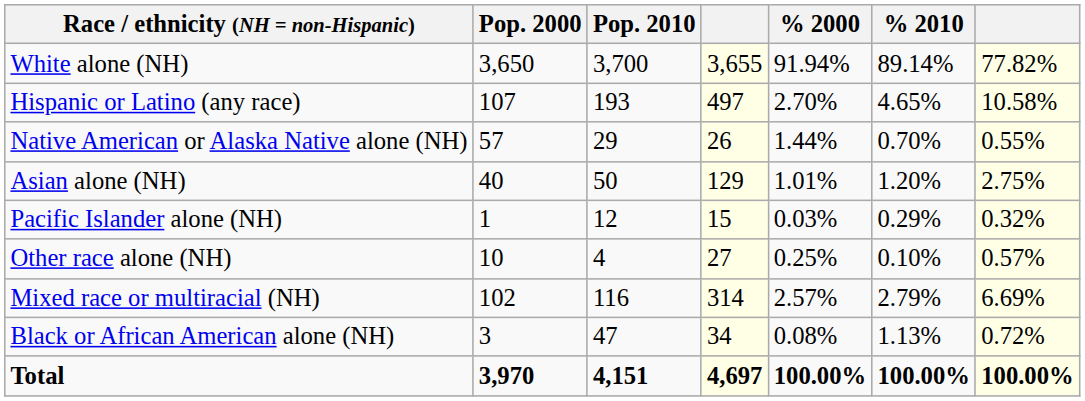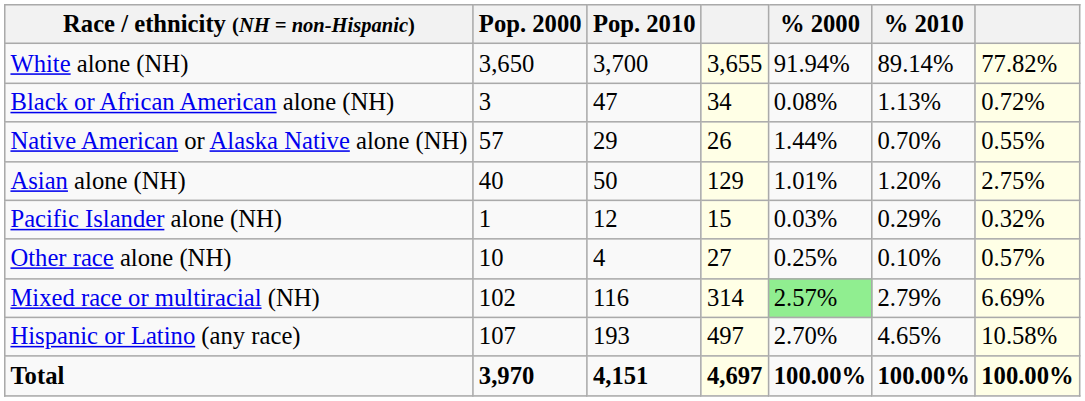rows swapped: (202, 336) <-> (155, 102)
(806, 297) no background -> (806, 297) lightgreen background
